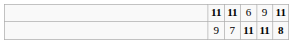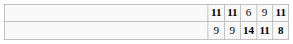(232, 30) 7 -> (232, 30) 9
(248, 30) 11 -> (248, 30) 14
